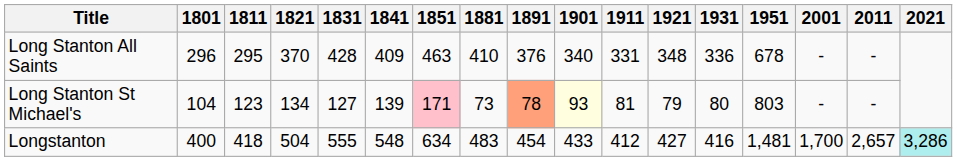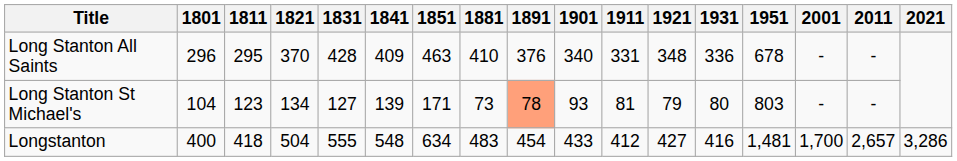(437, 103) pink background -> (437, 103) no background
(578, 103) lightyellow background -> (578, 103) no background
(925, 141) paleturquoise background -> (925, 141) no background
